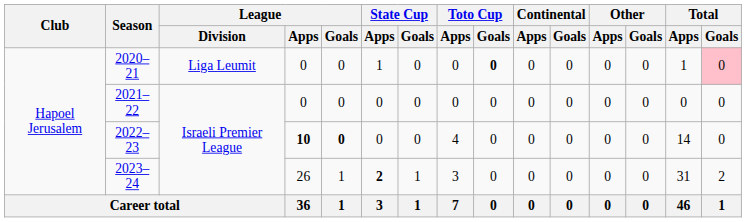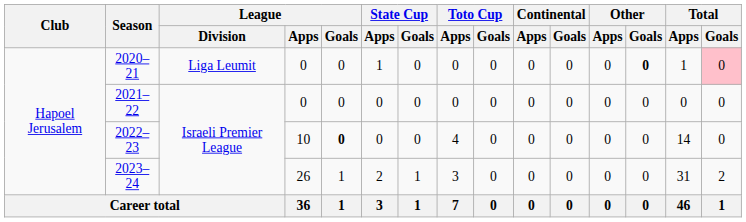(493, 66) bold -> (493, 66) normal
(646, 66) normal -> (646, 66) bold
(303, 139) bold -> (303, 139) normal
(379, 176) bold -> (379, 176) normal
